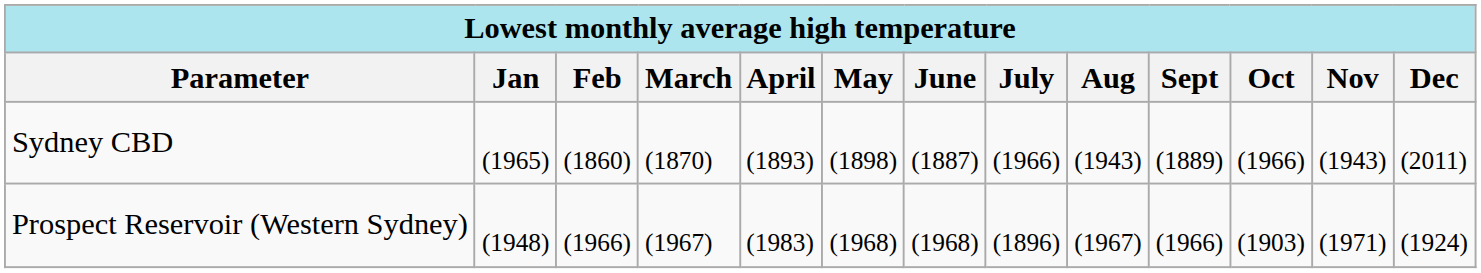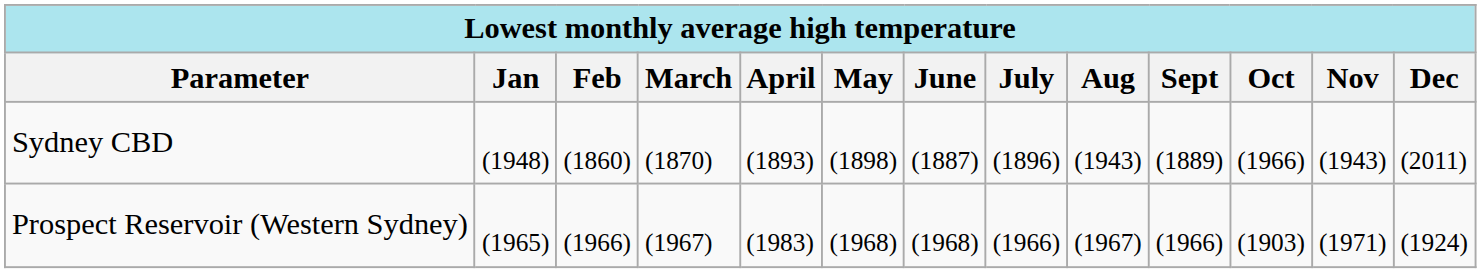(516, 161) (1965) -> (516, 161) (1948)
(1026, 161) (1966) -> (1026, 161) (1896)
(516, 243) (1948) -> (516, 243) (1965)
(1026, 243) (1896) -> (1026, 243) (1966)
